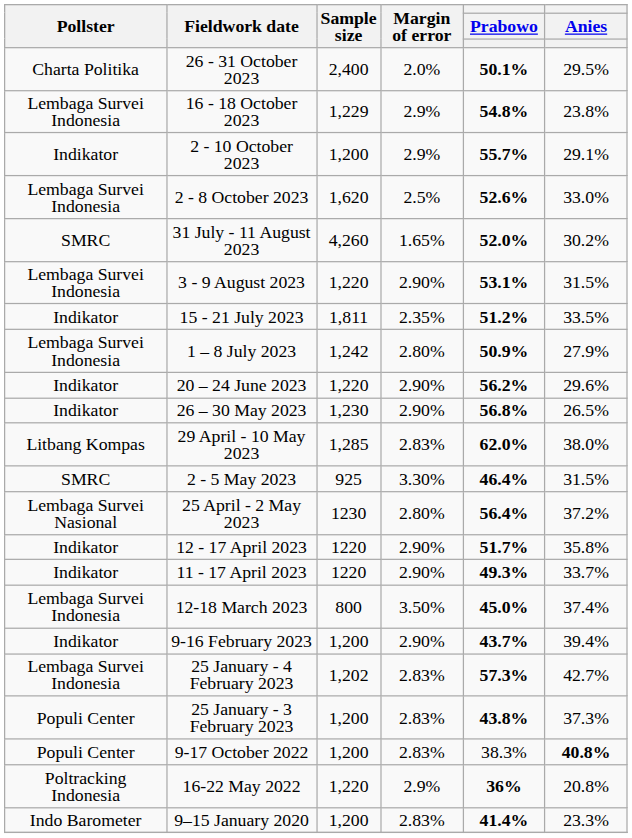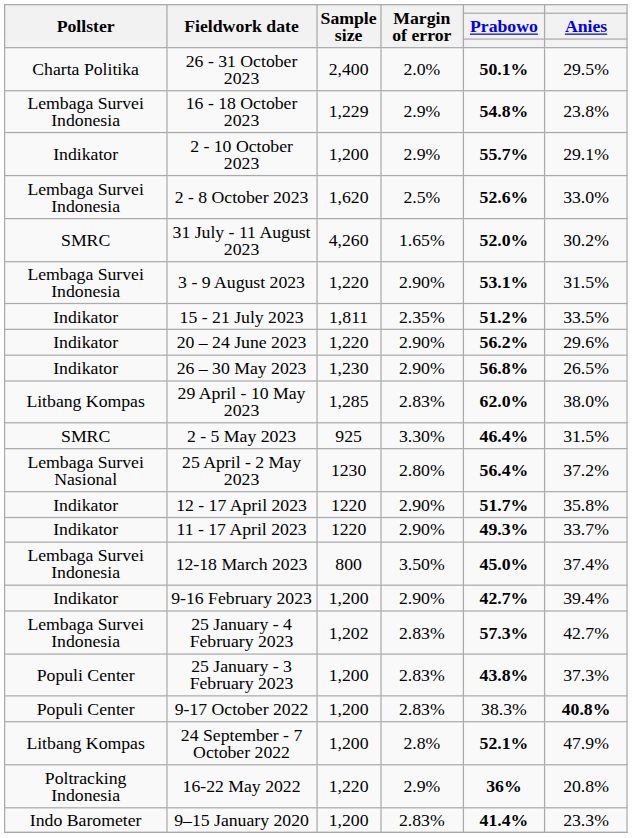- row: (242, 351)
(504, 641) 43.7% -> (504, 598) 42.7%
+ row: (242, 743)
